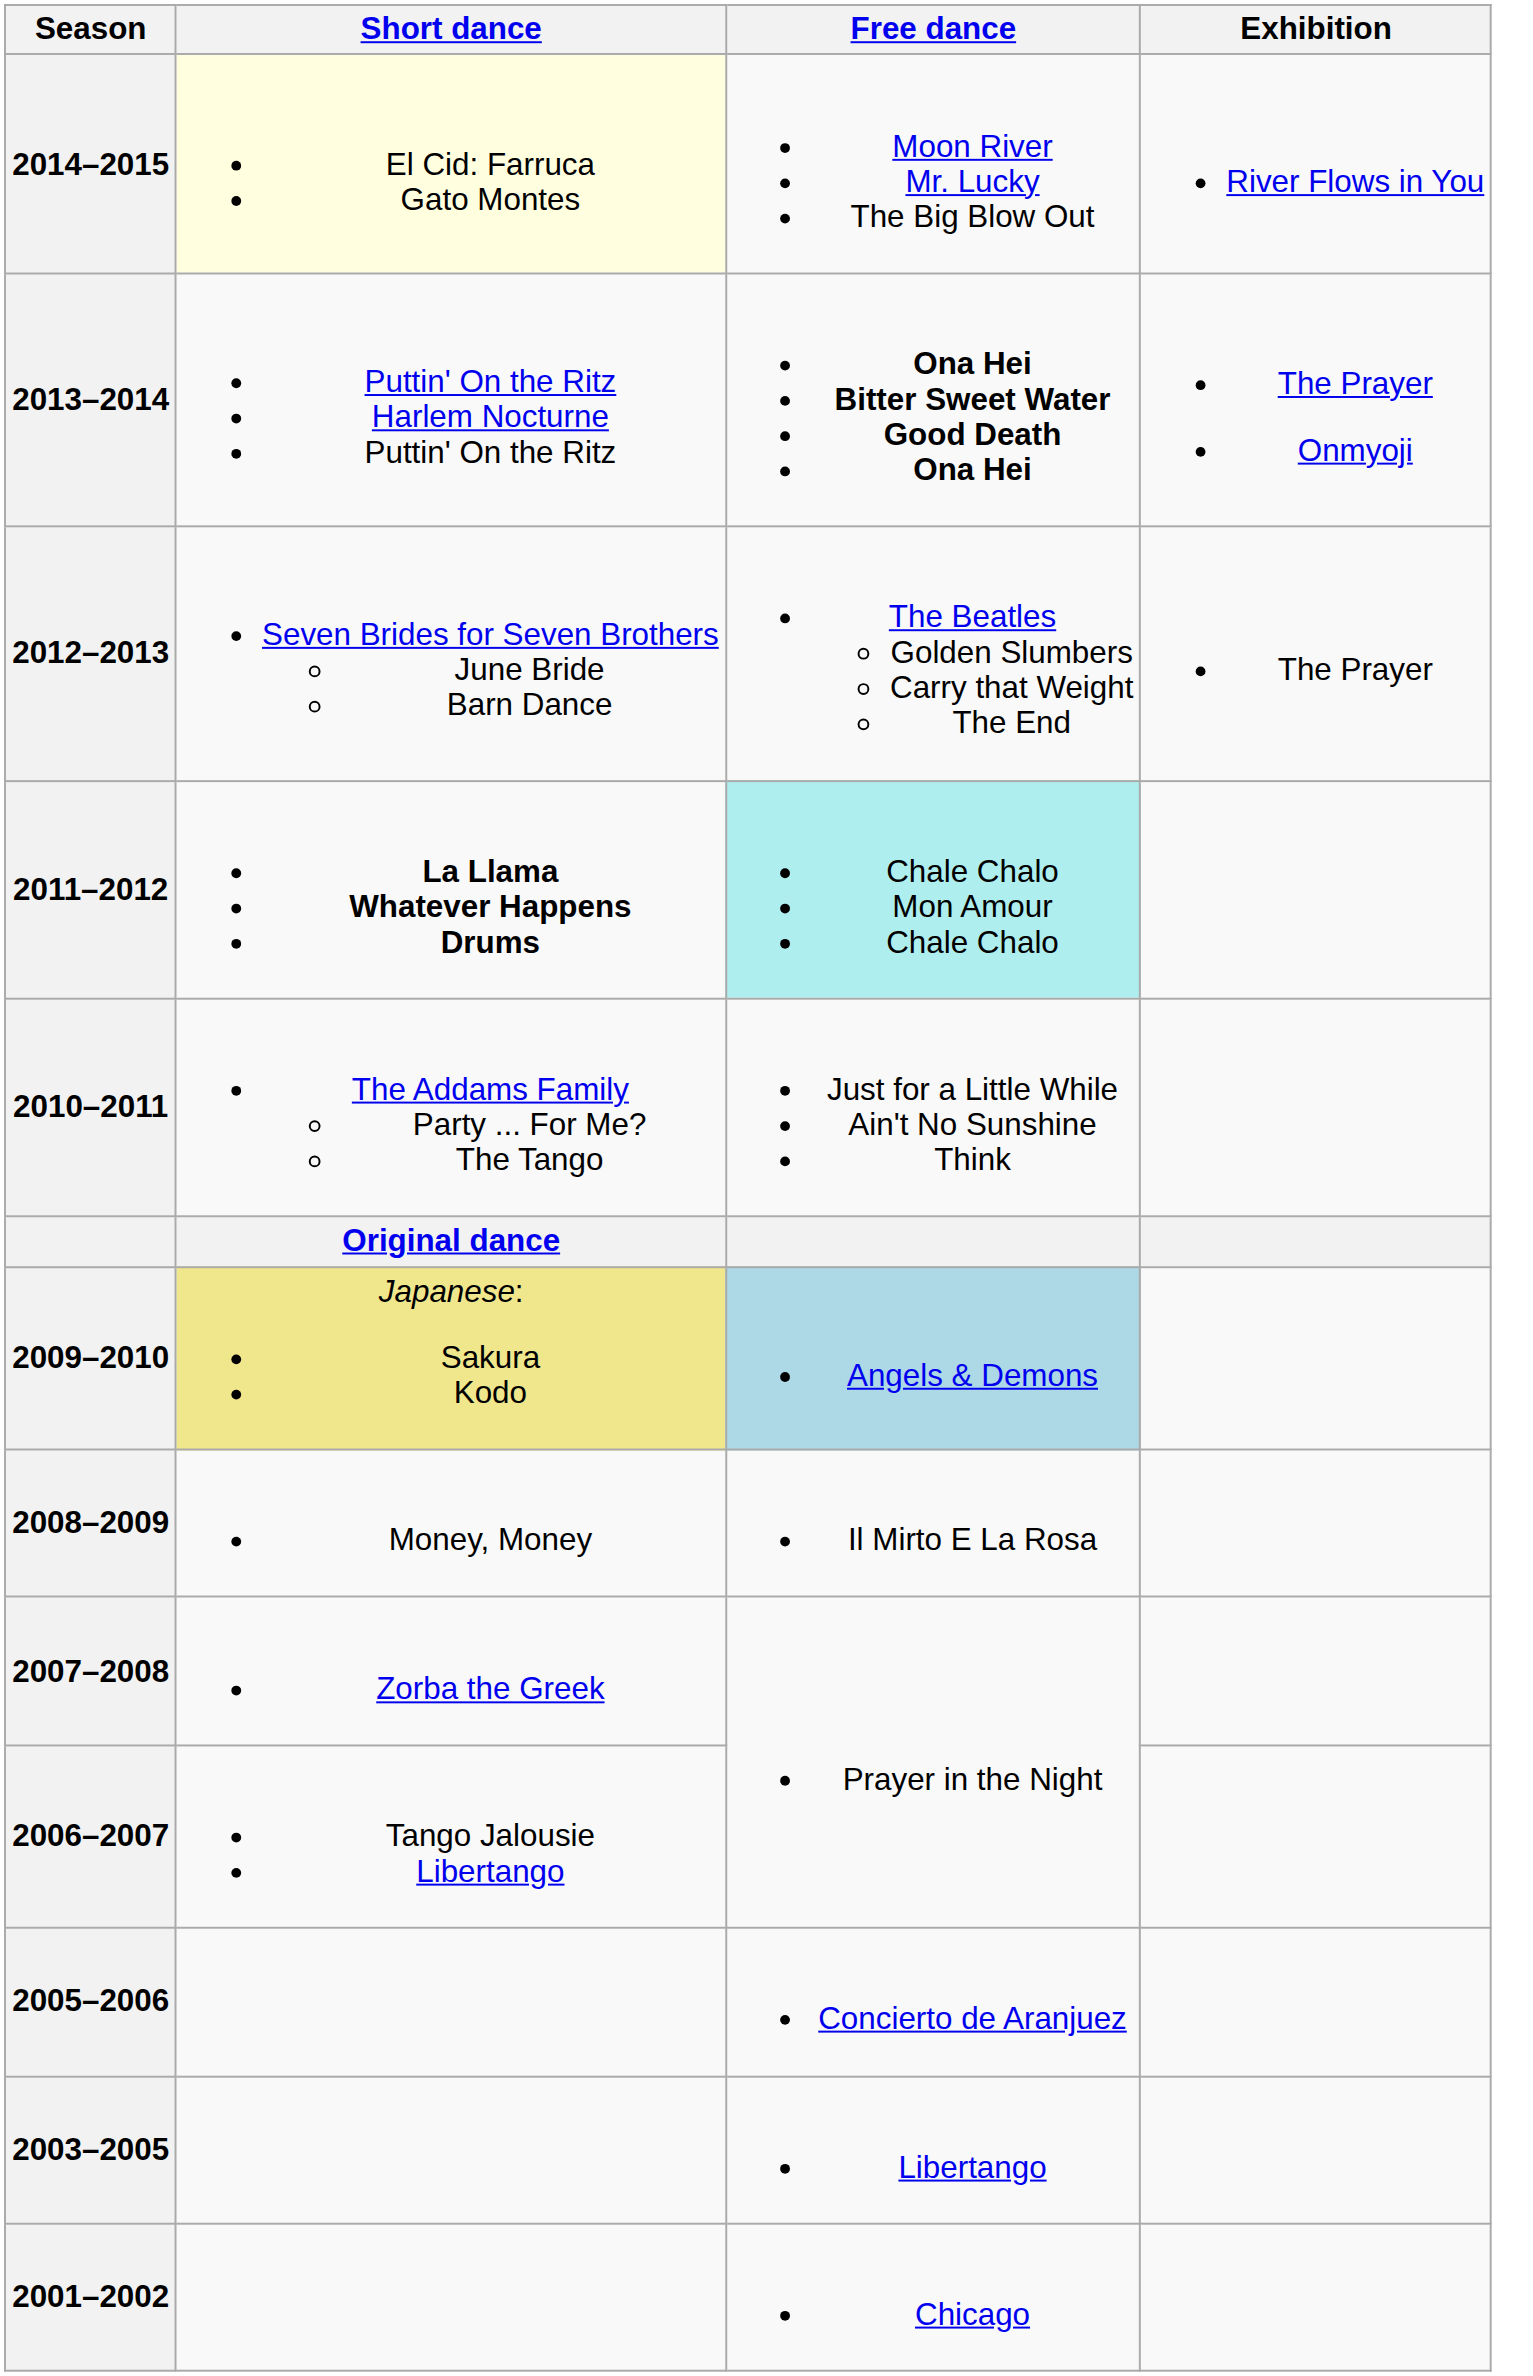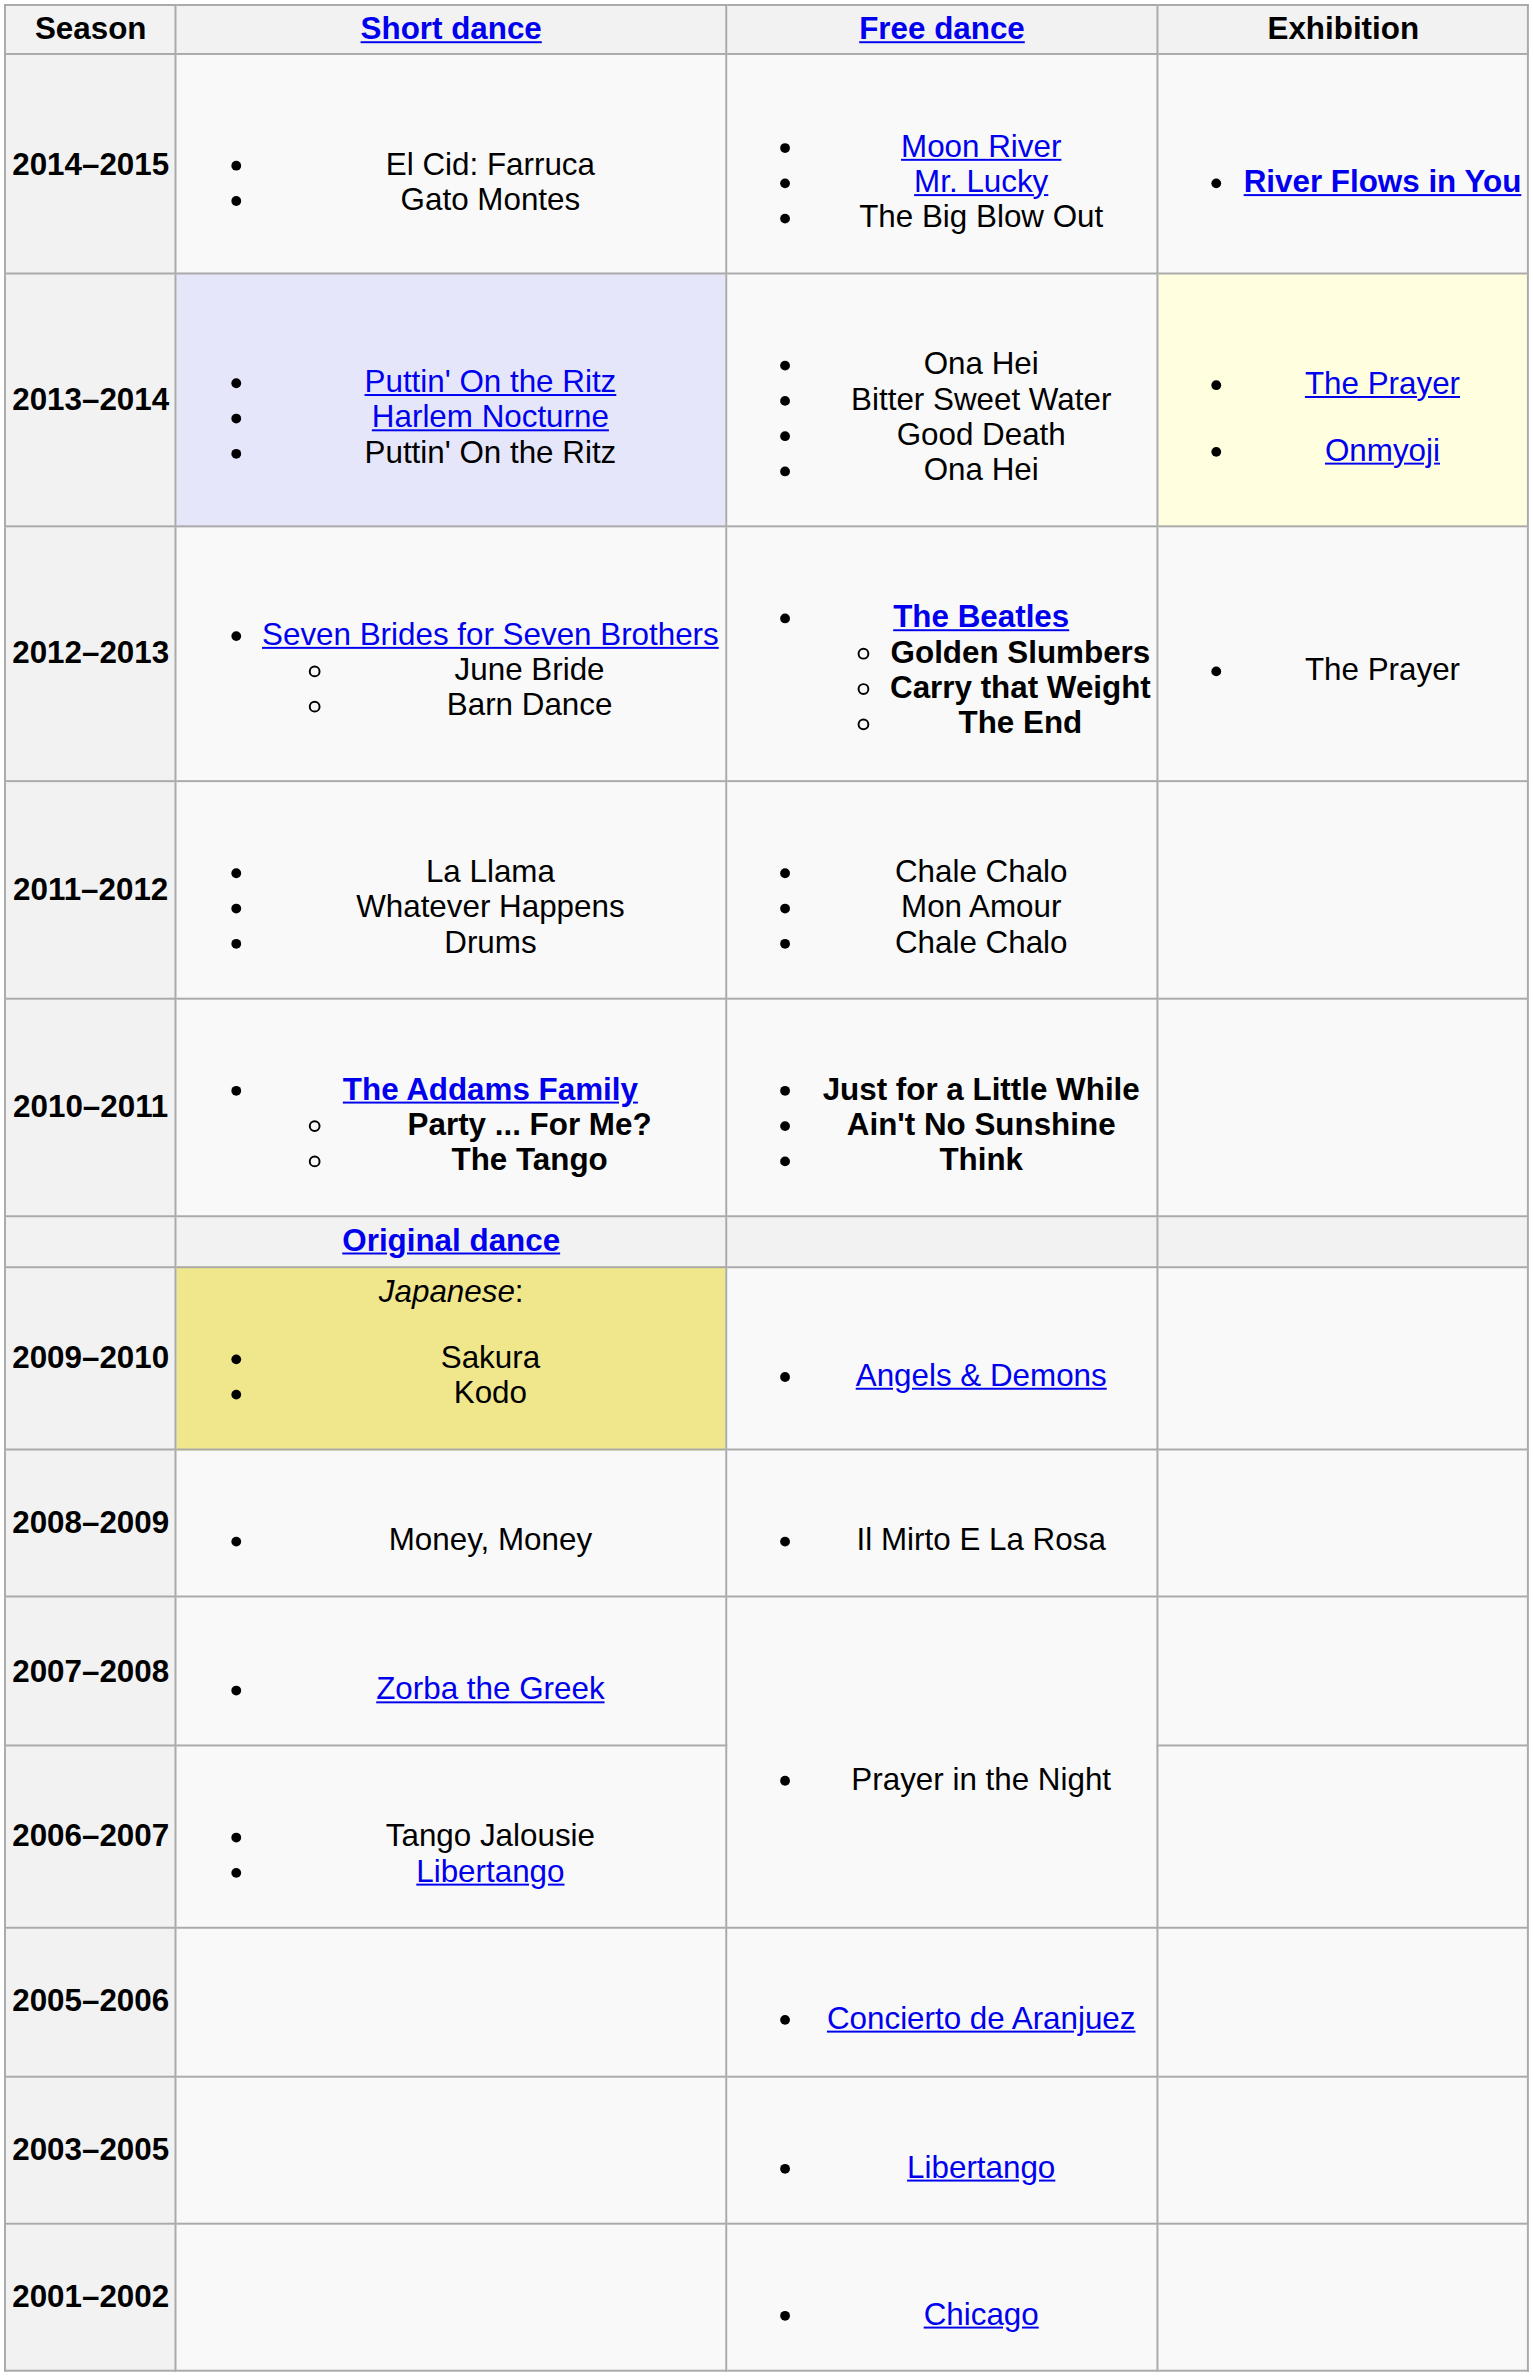(451, 182) lightyellow background -> (451, 182) no background
(1316, 182) normal -> (1343, 182) bold
(451, 417) no background -> (451, 417) lavender background
(933, 417) bold -> (942, 417) normal
(1316, 417) no background -> (1343, 417) lightyellow background
(933, 671) normal -> (942, 671) bold
(451, 907) bold -> (451, 907) normal
(933, 907) paleturquoise background -> (942, 907) no background
(451, 1125) normal -> (451, 1125) bold
(933, 1125) normal -> (942, 1125) bold
(933, 1376) lightblue background -> (942, 1376) no background
